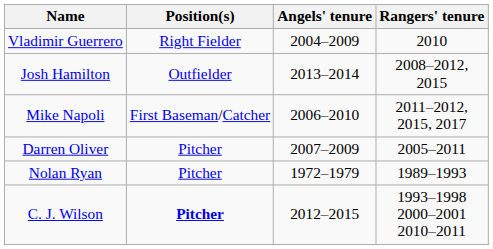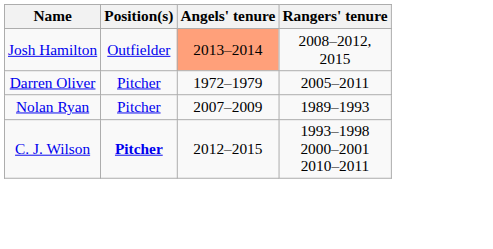- row: (65, 41)
(325, 74) no background -> (228, 49) lightsalmon background
- row: (65, 115)
(325, 148) 2007–2009 -> (228, 82) 1972–1979
(325, 173) 1972–1979 -> (228, 107) 2007–2009
